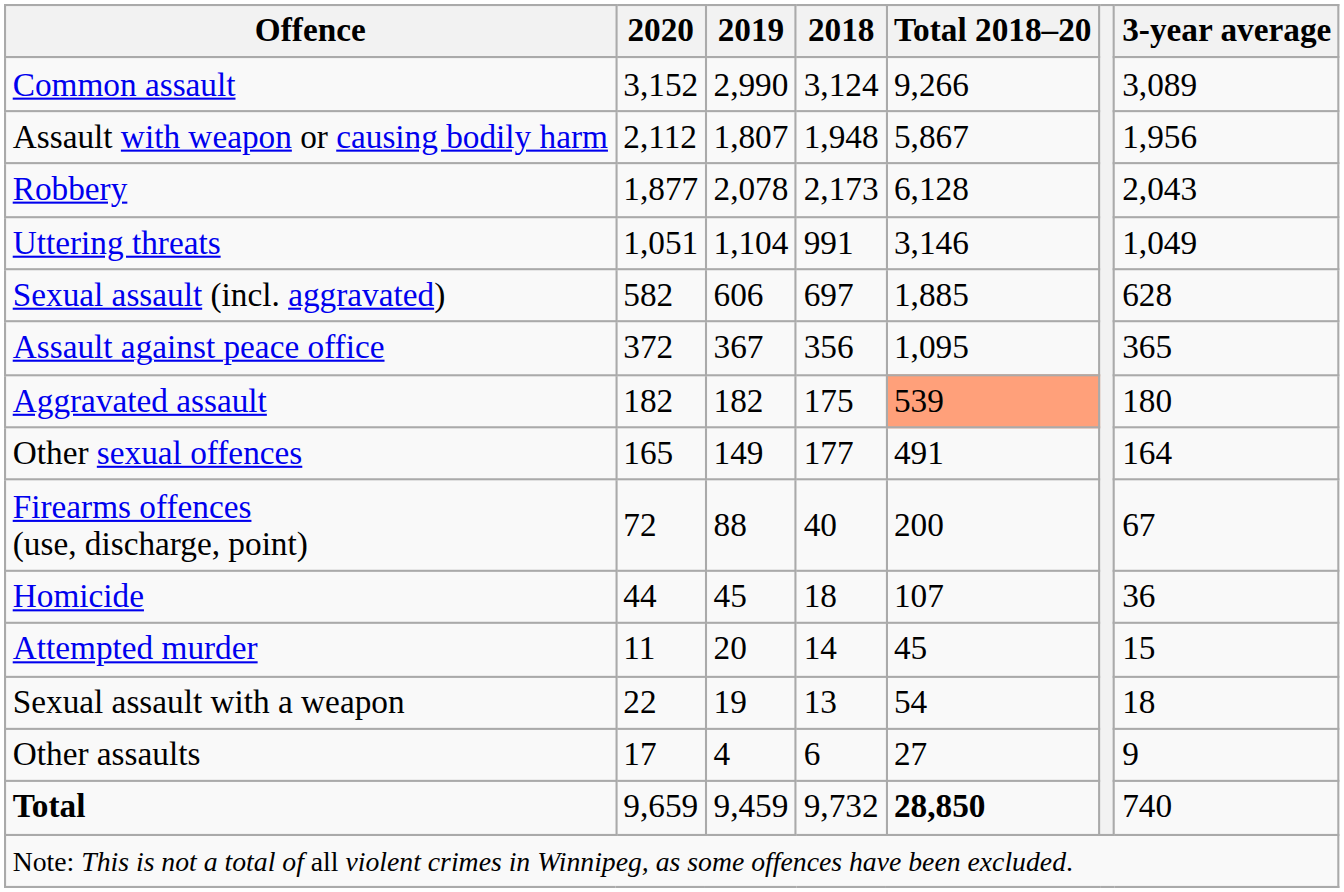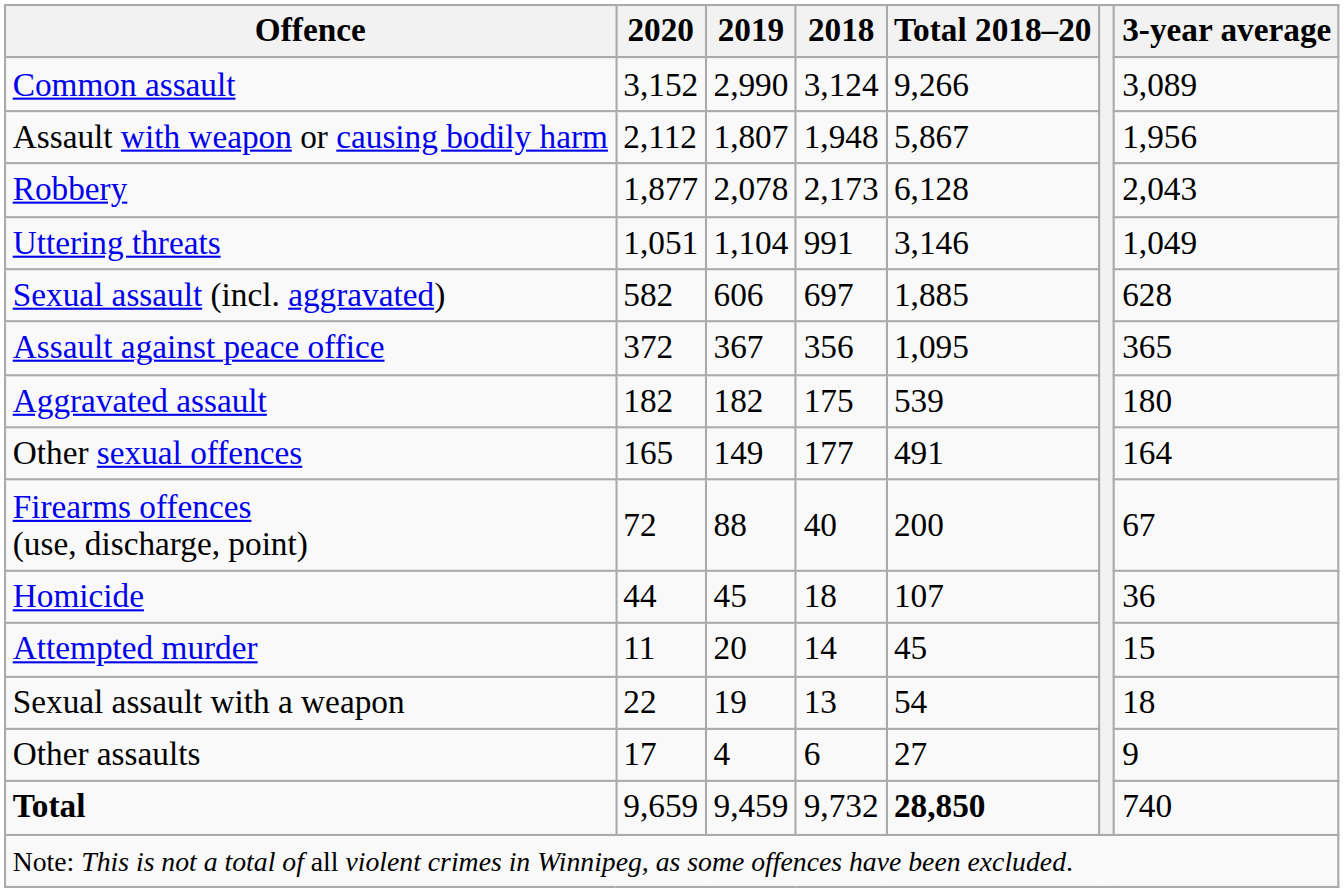(919, 400) lightsalmon background -> (919, 400) no background
